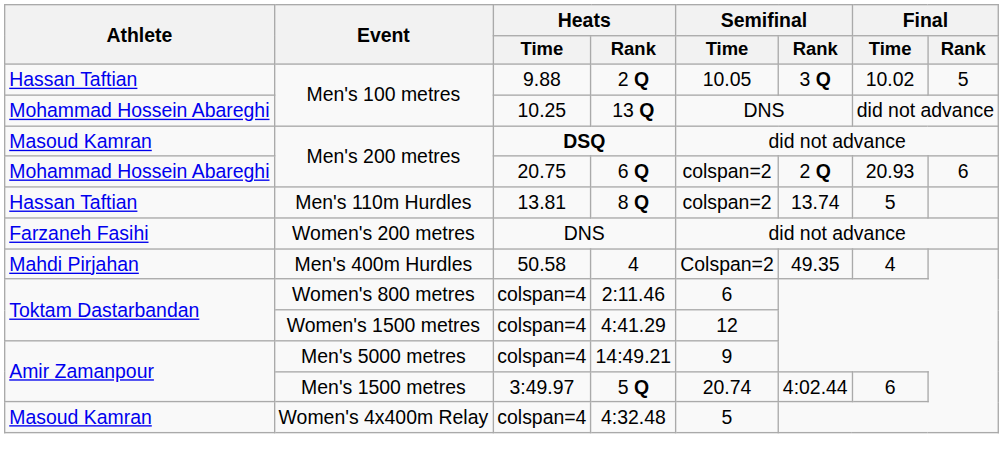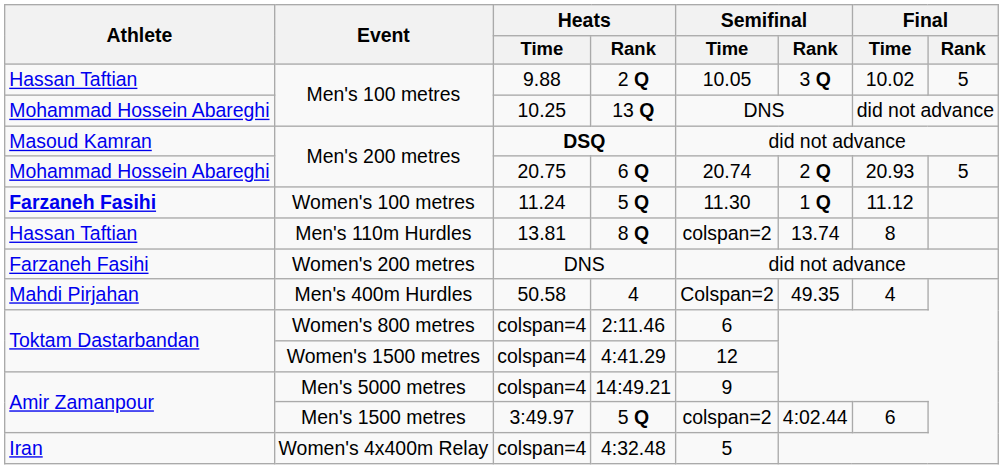(727, 172) colspan=2 -> (727, 172) 20.74
(963, 172) 6 -> (963, 172) 5
+ row: (383, 203)
(890, 203) 5 -> (890, 234) 8
(727, 387) 20.74 -> (727, 418) colspan=2
(81, 418) Masoud Kamran -> (26, 449) Iran
